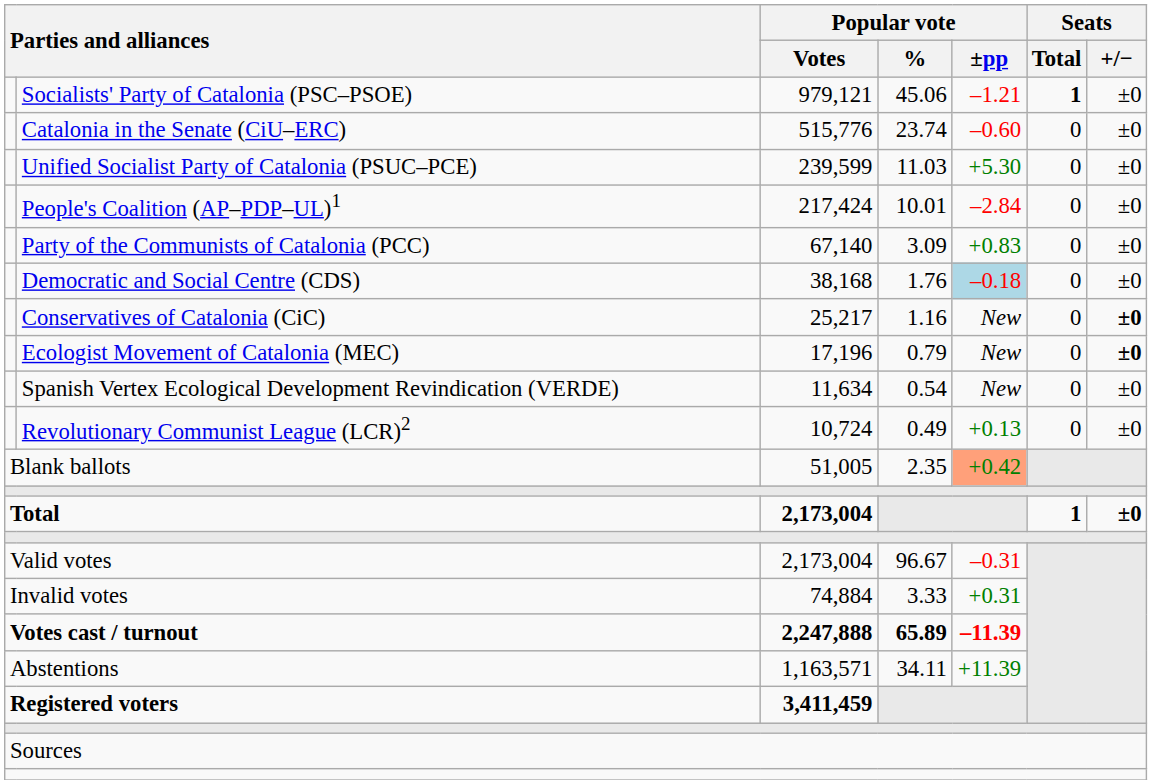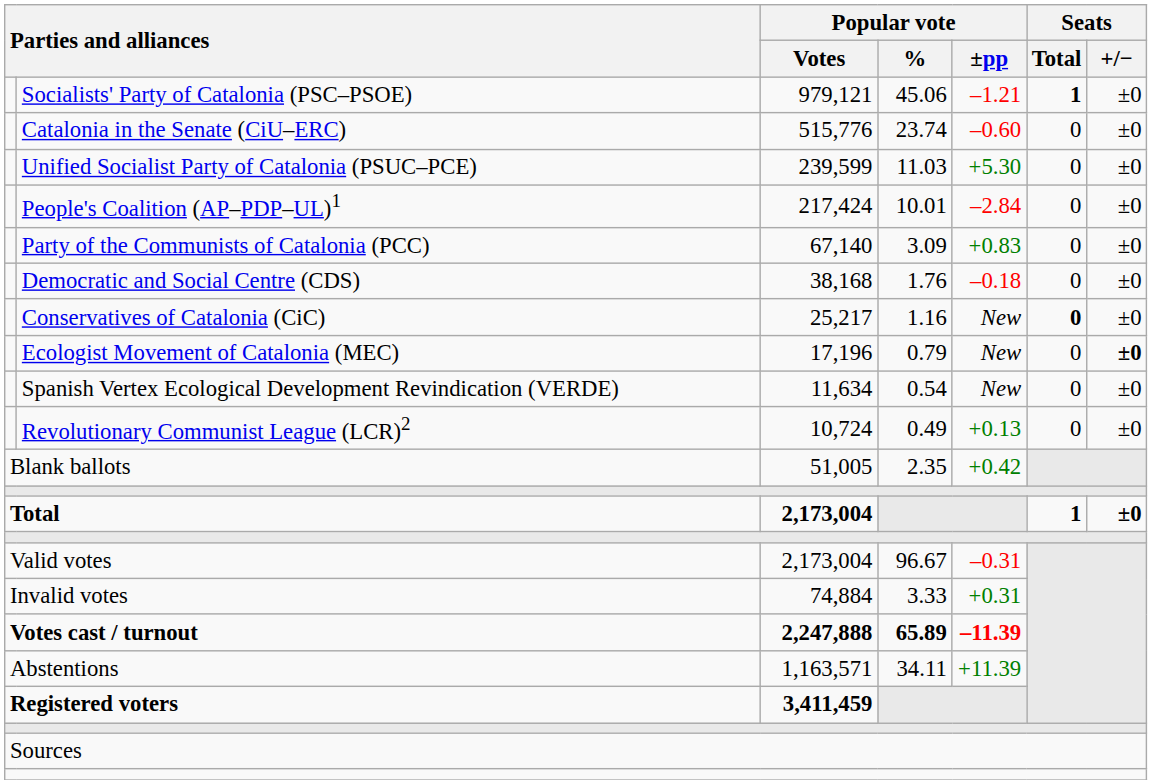(996, 280) lightblue background -> (996, 280) no background
(1076, 316) normal -> (1076, 316) bold
(1130, 316) bold -> (1130, 316) normal
(995, 467) lightsalmon background -> (995, 467) no background
